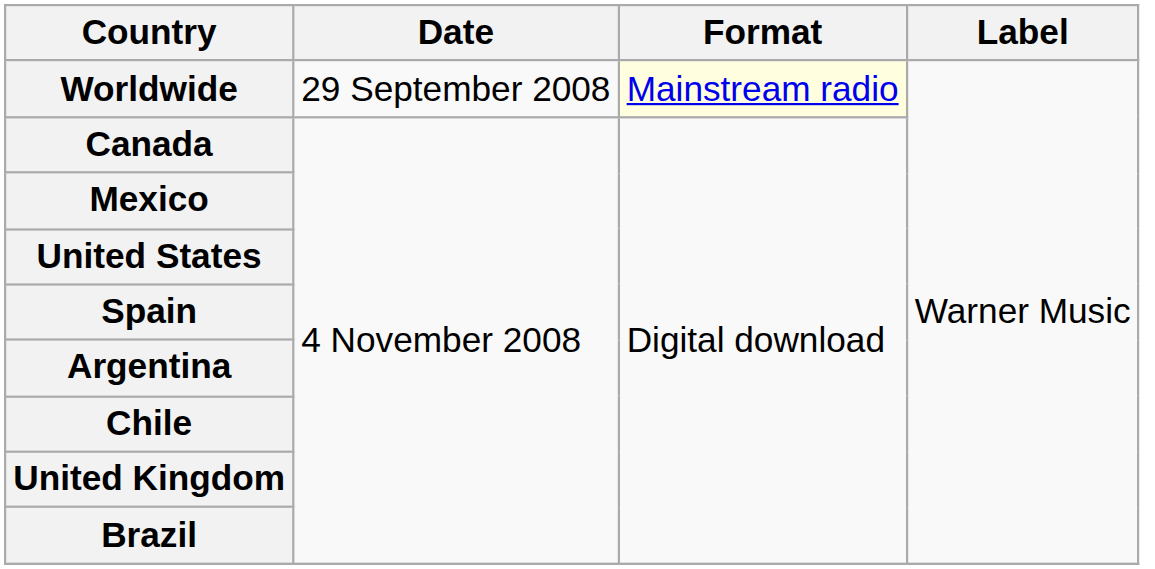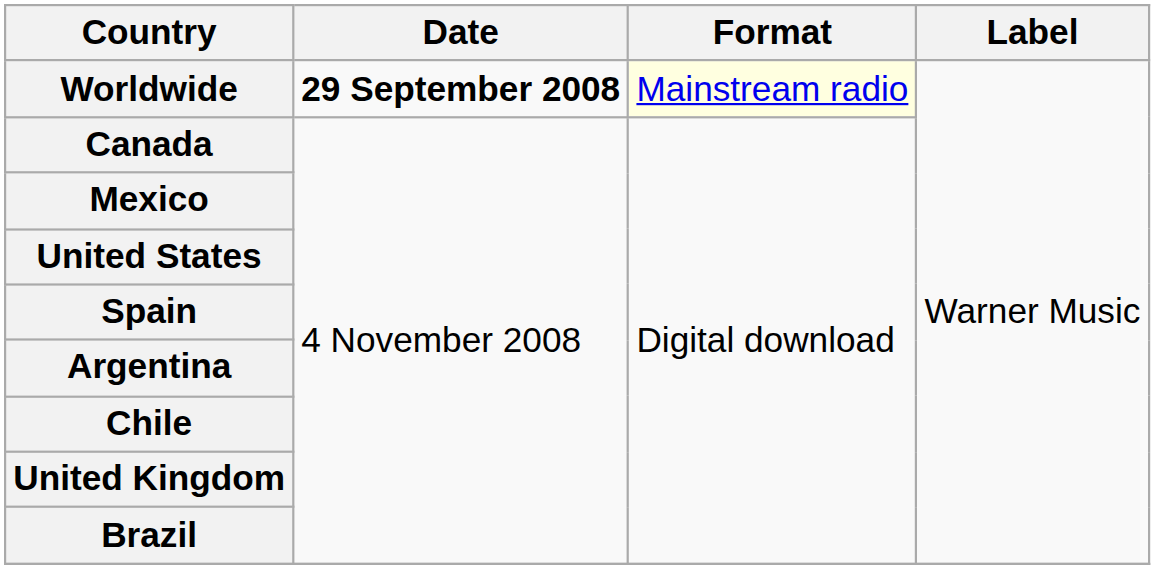(456, 88) normal -> (461, 88) bold
